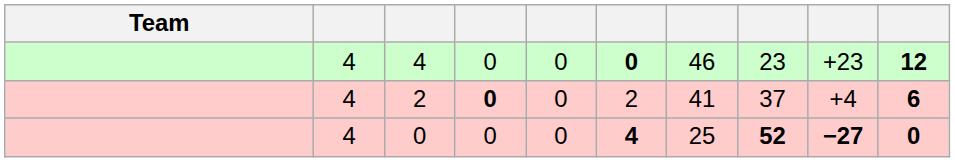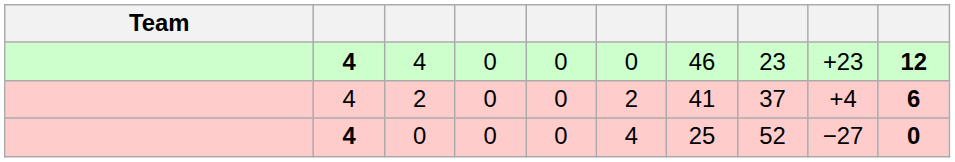(349, 61) normal -> (349, 61) bold
(631, 61) bold -> (631, 61) normal
(490, 99) bold -> (490, 99) normal
(349, 136) normal -> (349, 136) bold
(631, 136) bold -> (631, 136) normal
(773, 136) bold -> (773, 136) normal
(843, 136) bold -> (843, 136) normal
